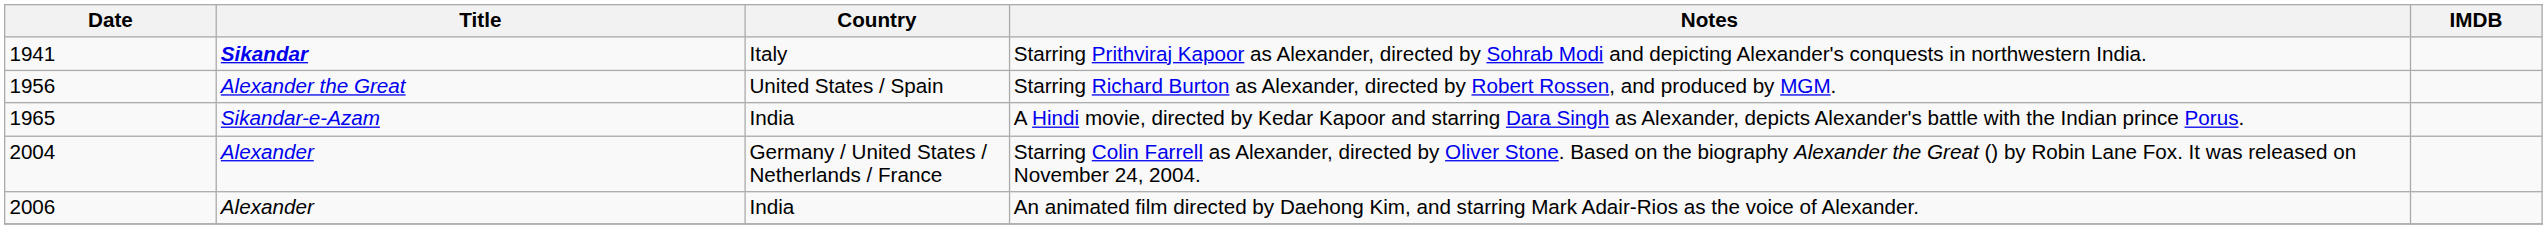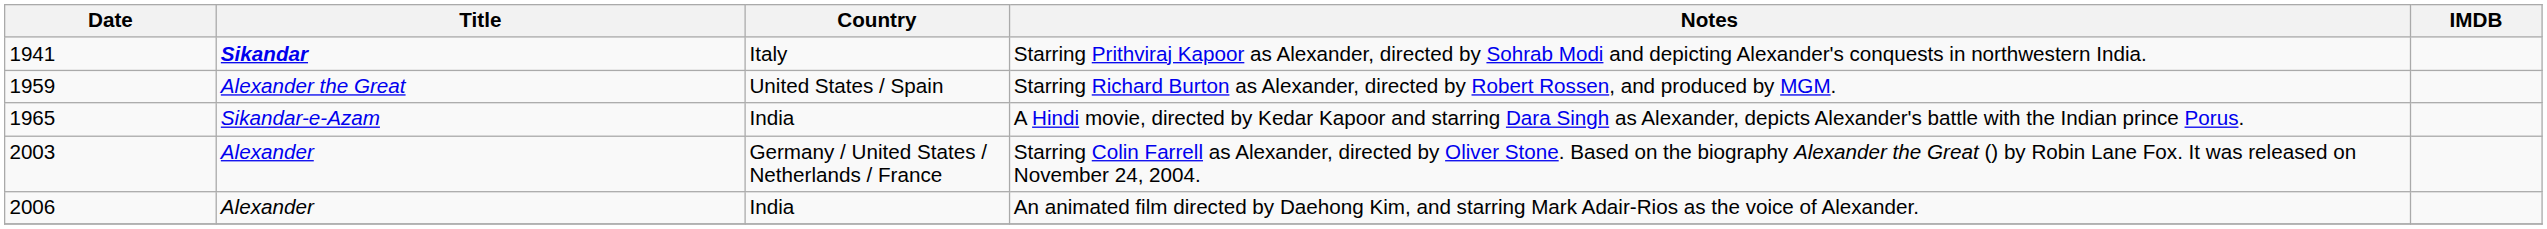(32, 86) 1956 -> (32, 86) 1959
(32, 151) 2004 -> (32, 151) 2003
